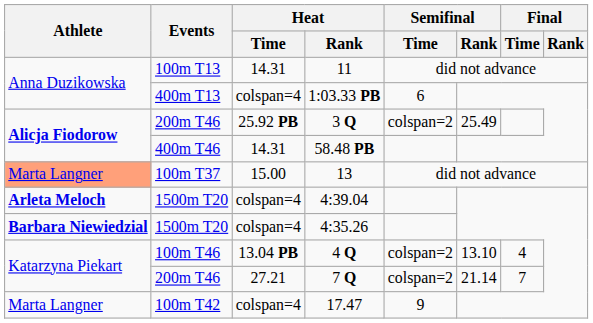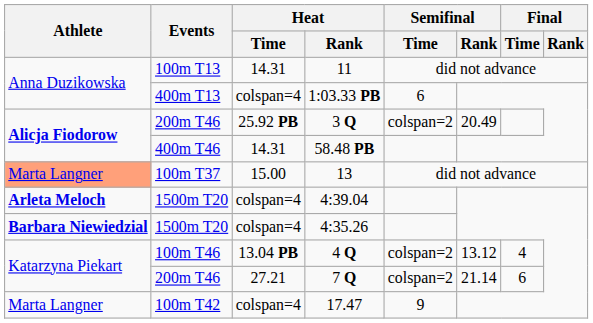(479, 122) 25.49 -> (479, 122) 20.49
(479, 253) 13.10 -> (479, 253) 13.12
(522, 279) 7 -> (522, 279) 6
